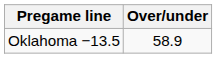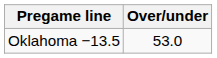(167, 40) 58.9 -> (167, 40) 53.0
